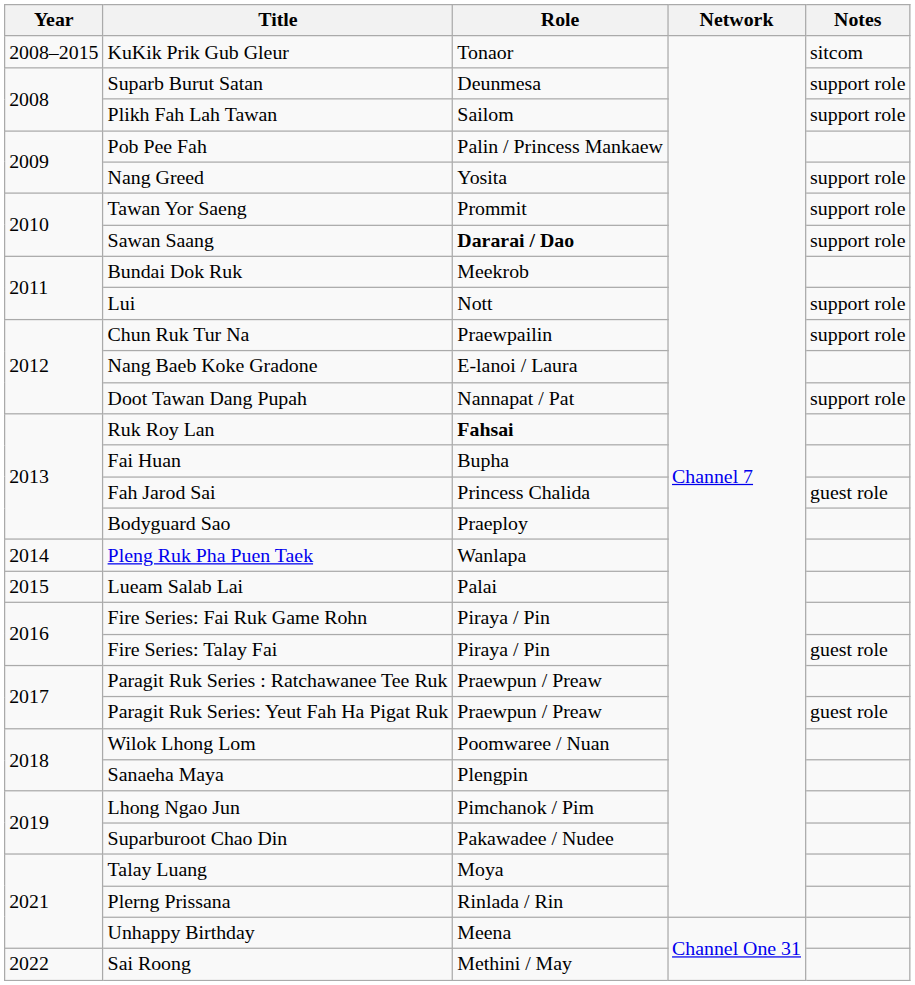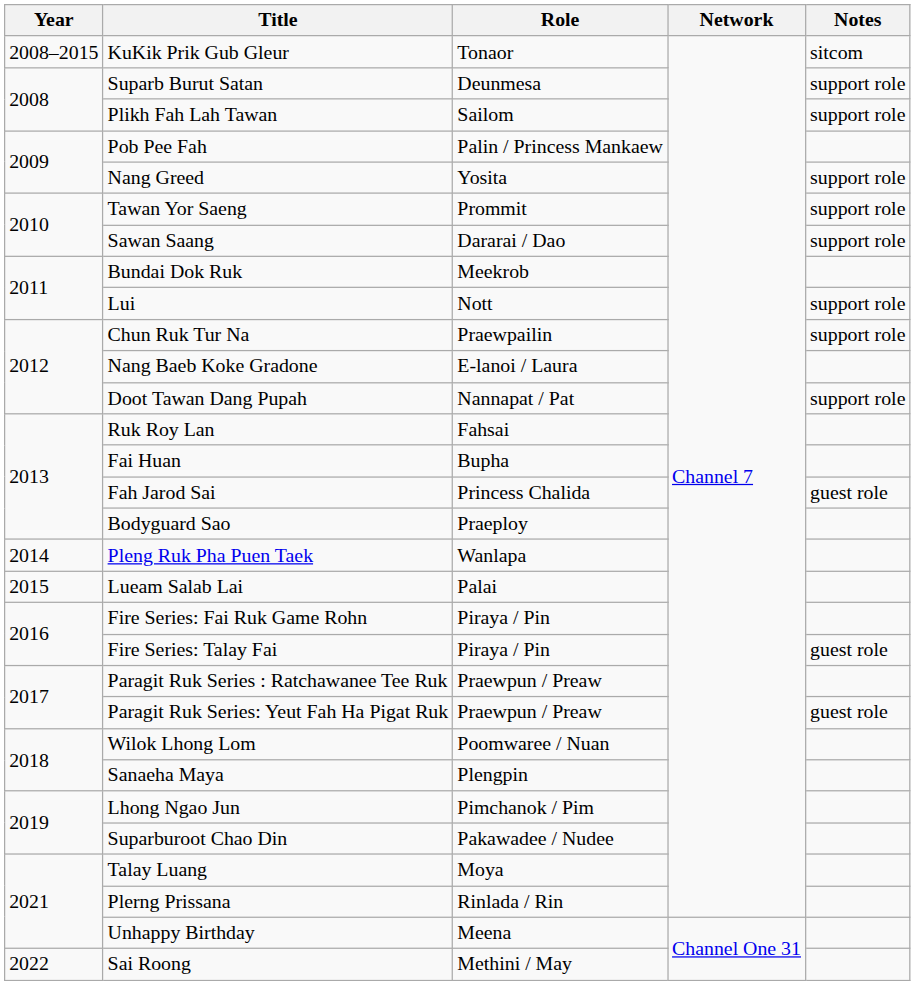(516, 240) bold -> (511, 240) normal
(485, 429) bold -> (483, 429) normal
